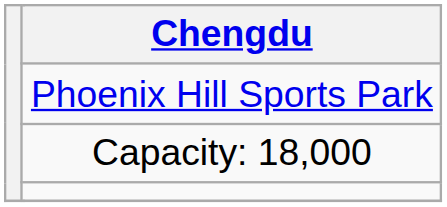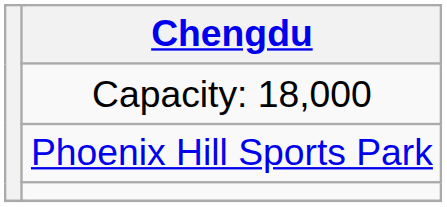(232, 93) Phoenix Hill Sports Park -> (232, 93) Capacity: 18,000
(232, 152) Capacity: 18,000 -> (232, 152) Phoenix Hill Sports Park
